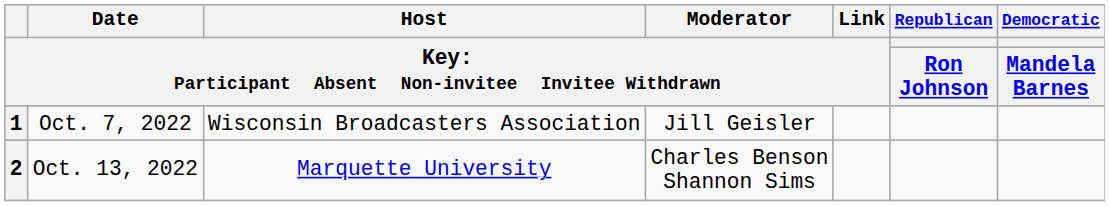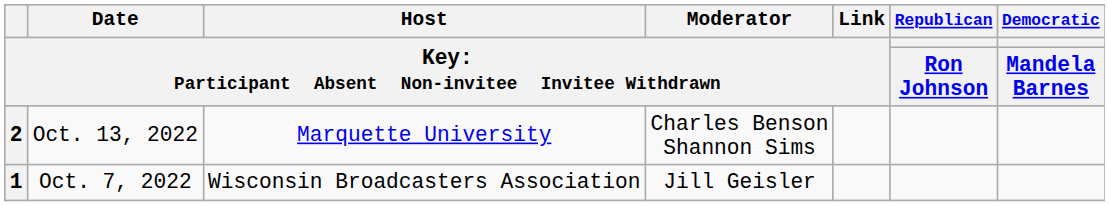rows swapped: (16, 123) <-> (16, 170)
